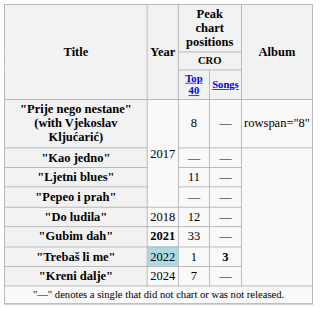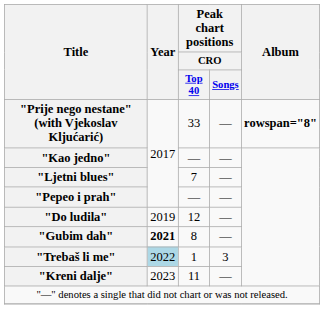(194, 123) 8 -> (194, 123) 33
(277, 123) normal -> (280, 123) bold
(194, 177) 11 -> (194, 177) 7
(163, 217) 2018 -> (163, 217) 2019
(194, 236) 33 -> (194, 236) 8
(225, 256) bold -> (225, 256) normal
(163, 276) 2024 -> (163, 276) 2023
(194, 276) 7 -> (194, 276) 11
